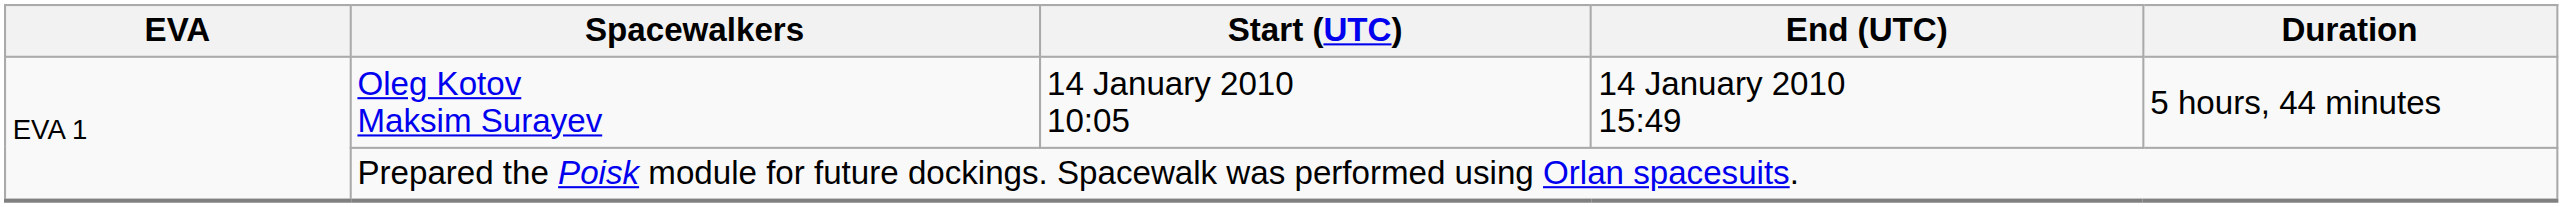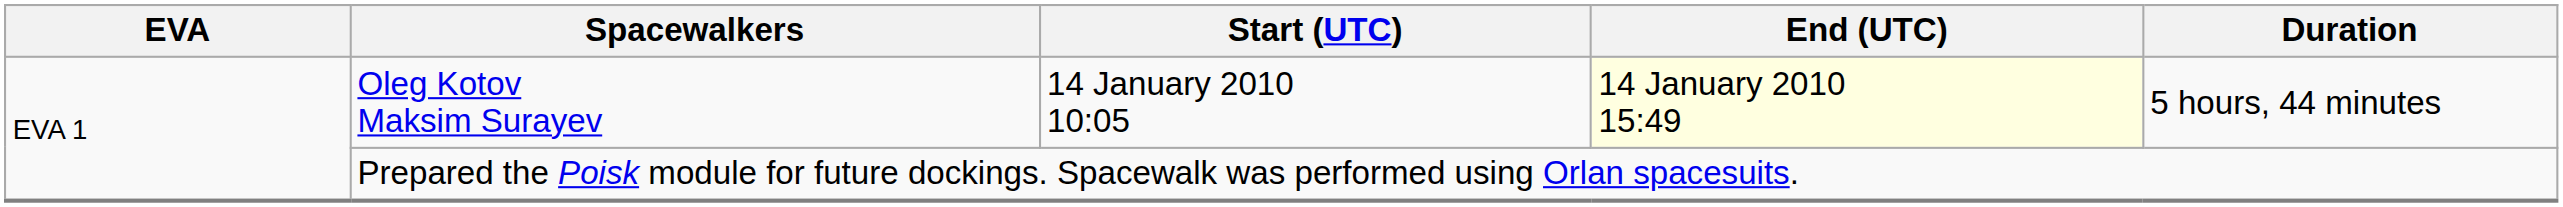(1722, 101) no background -> (1722, 101) lightyellow background
